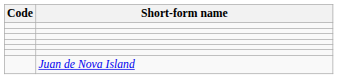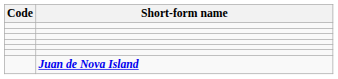(87, 64) normal -> (89, 64) bold
